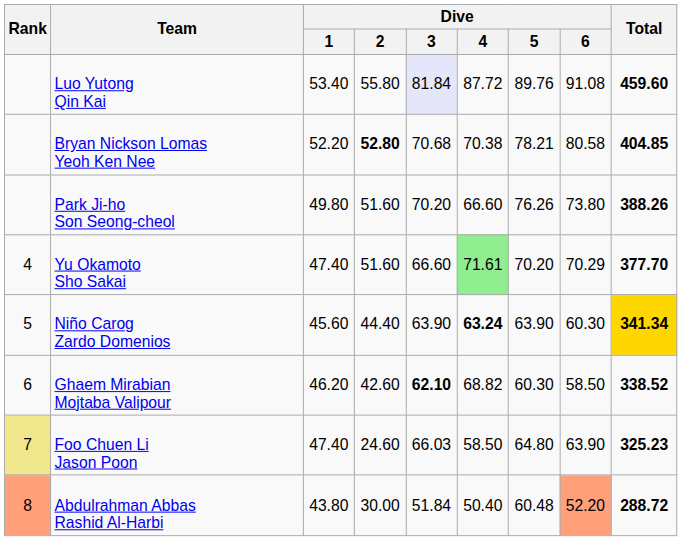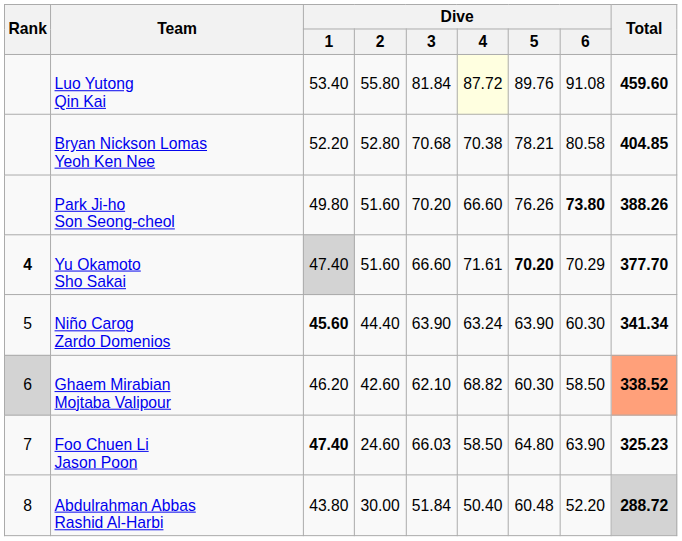(431, 84) lavender background -> (431, 84) no background
(483, 84) no background -> (483, 84) lightyellow background
(380, 144) bold -> (380, 144) normal
(585, 204) normal -> (585, 204) bold
(28, 264) normal -> (28, 264) bold
(329, 264) no background -> (329, 264) lightgrey background
(483, 264) lightgreen background -> (483, 264) no background
(534, 264) normal -> (534, 264) bold
(329, 324) normal -> (329, 324) bold
(483, 324) bold -> (483, 324) normal
(644, 324) gold background -> (644, 324) no background
(28, 385) no background -> (28, 385) lightgrey background
(431, 385) bold -> (431, 385) normal
(644, 385) no background -> (644, 385) lightsalmon background
(28, 445) khaki background -> (28, 445) no background
(329, 445) normal -> (329, 445) bold
(28, 505) lightsalmon background -> (28, 505) no background
(585, 505) lightsalmon background -> (585, 505) no background
(644, 505) no background -> (644, 505) lightgrey background
